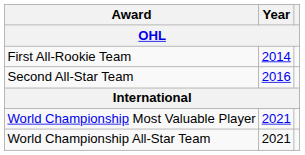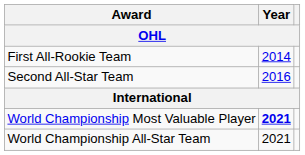(276, 118) normal -> (276, 118) bold
